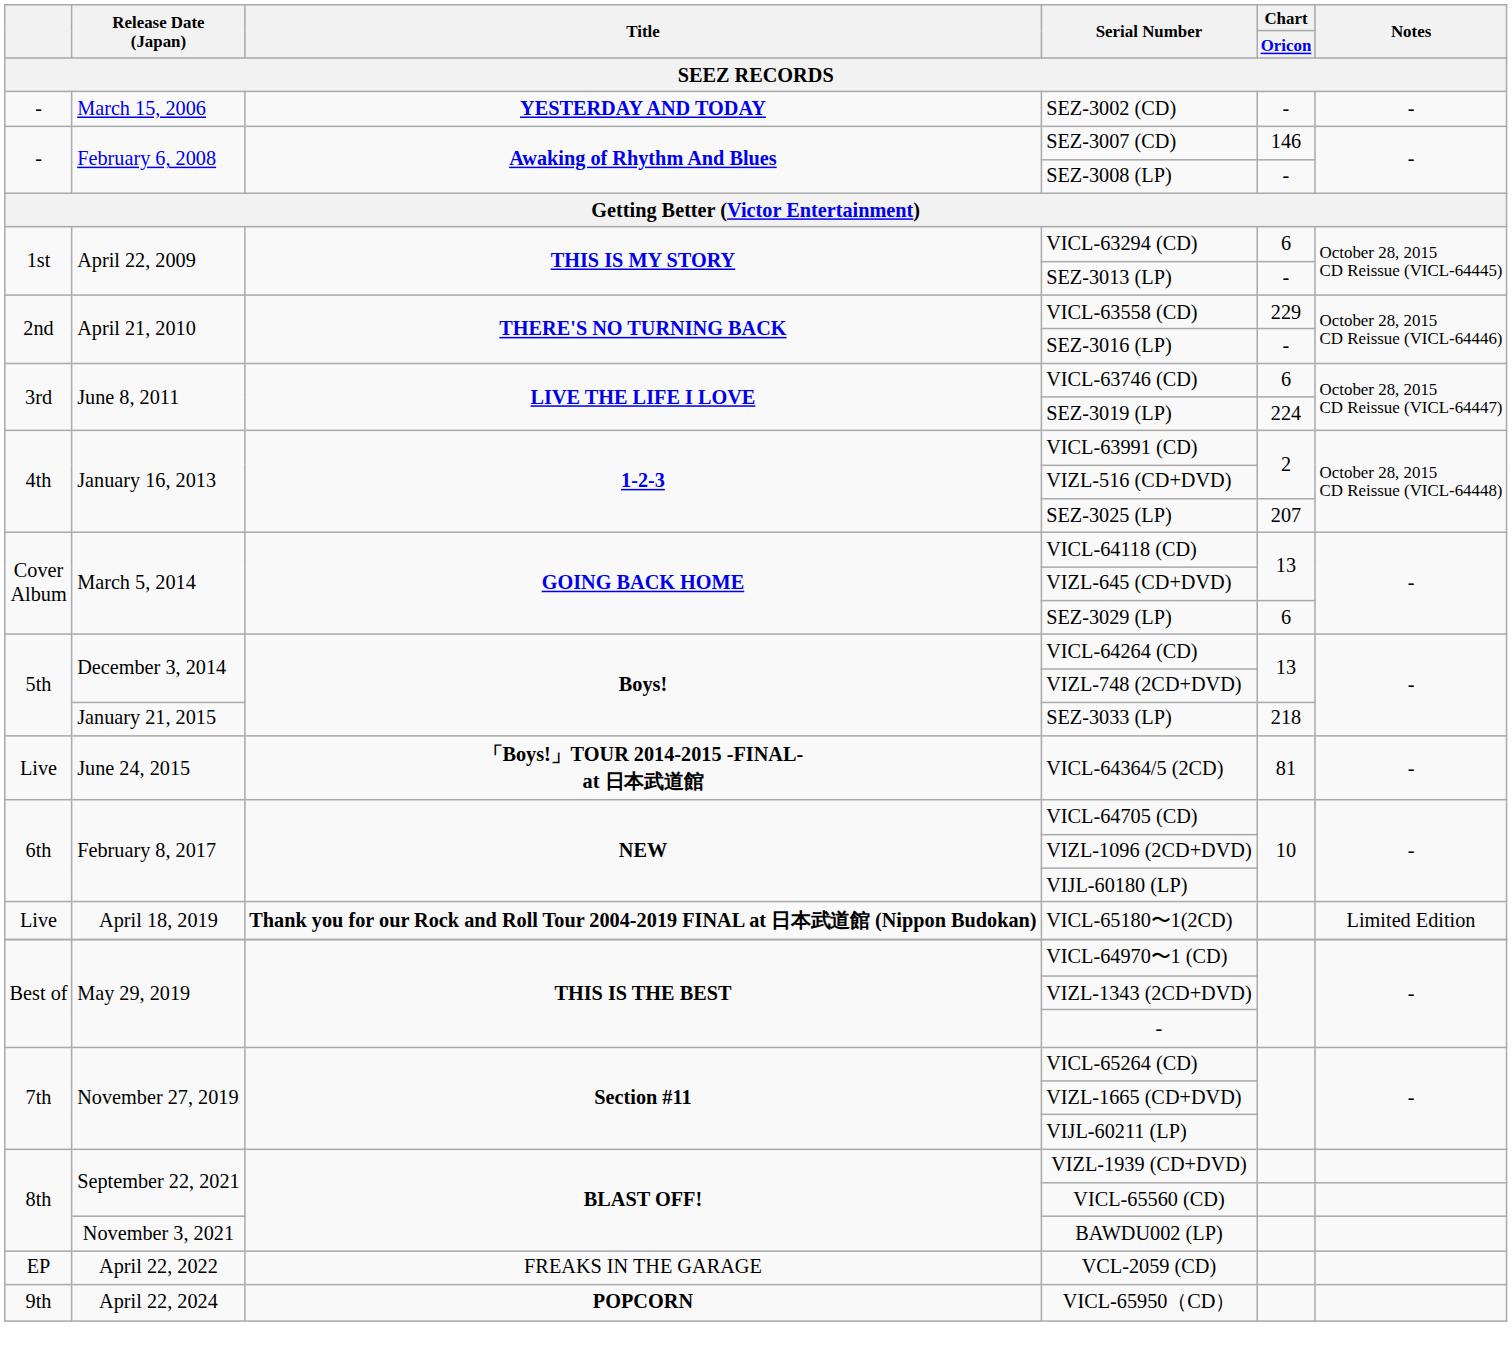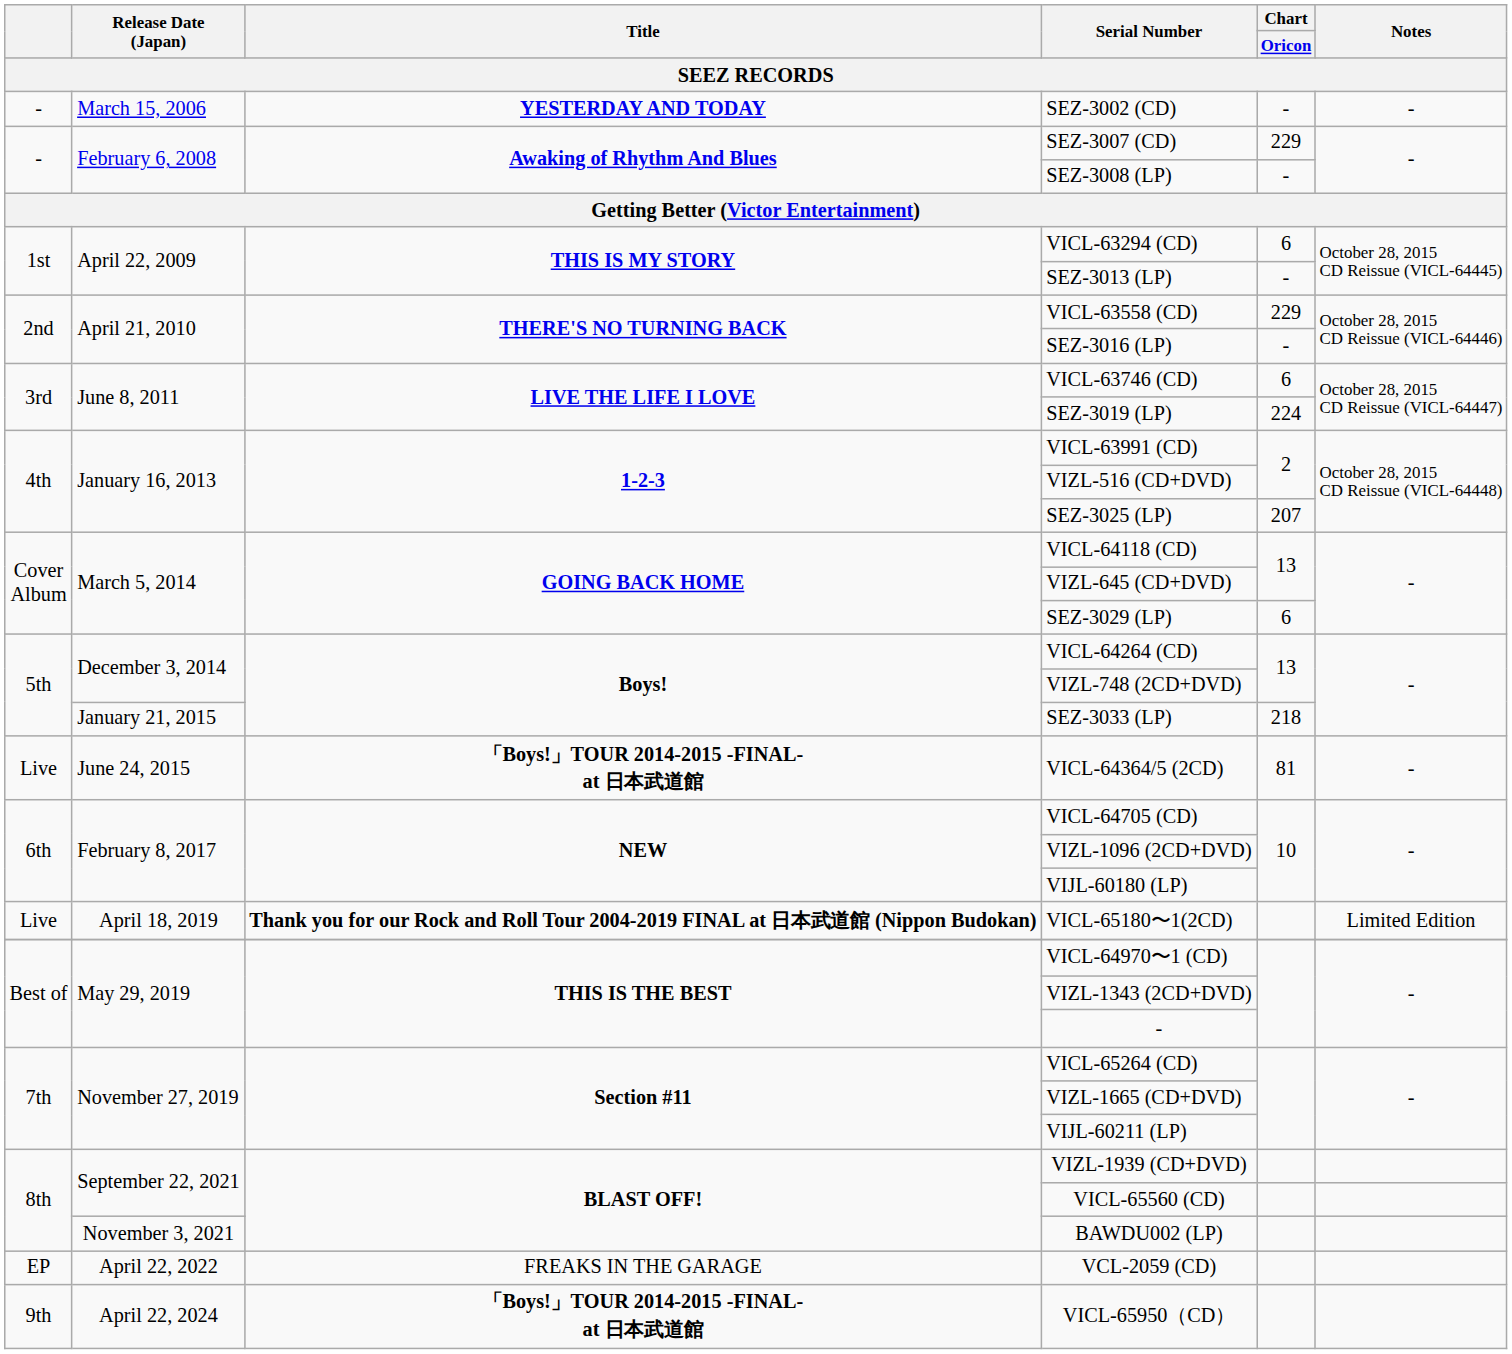(1286, 142) 146 -> (1286, 142) 229
(643, 1302) POPCORN -> (643, 1316) 「Boys!」TOUR 2014-2015 -FINAL- at 日本武道館
